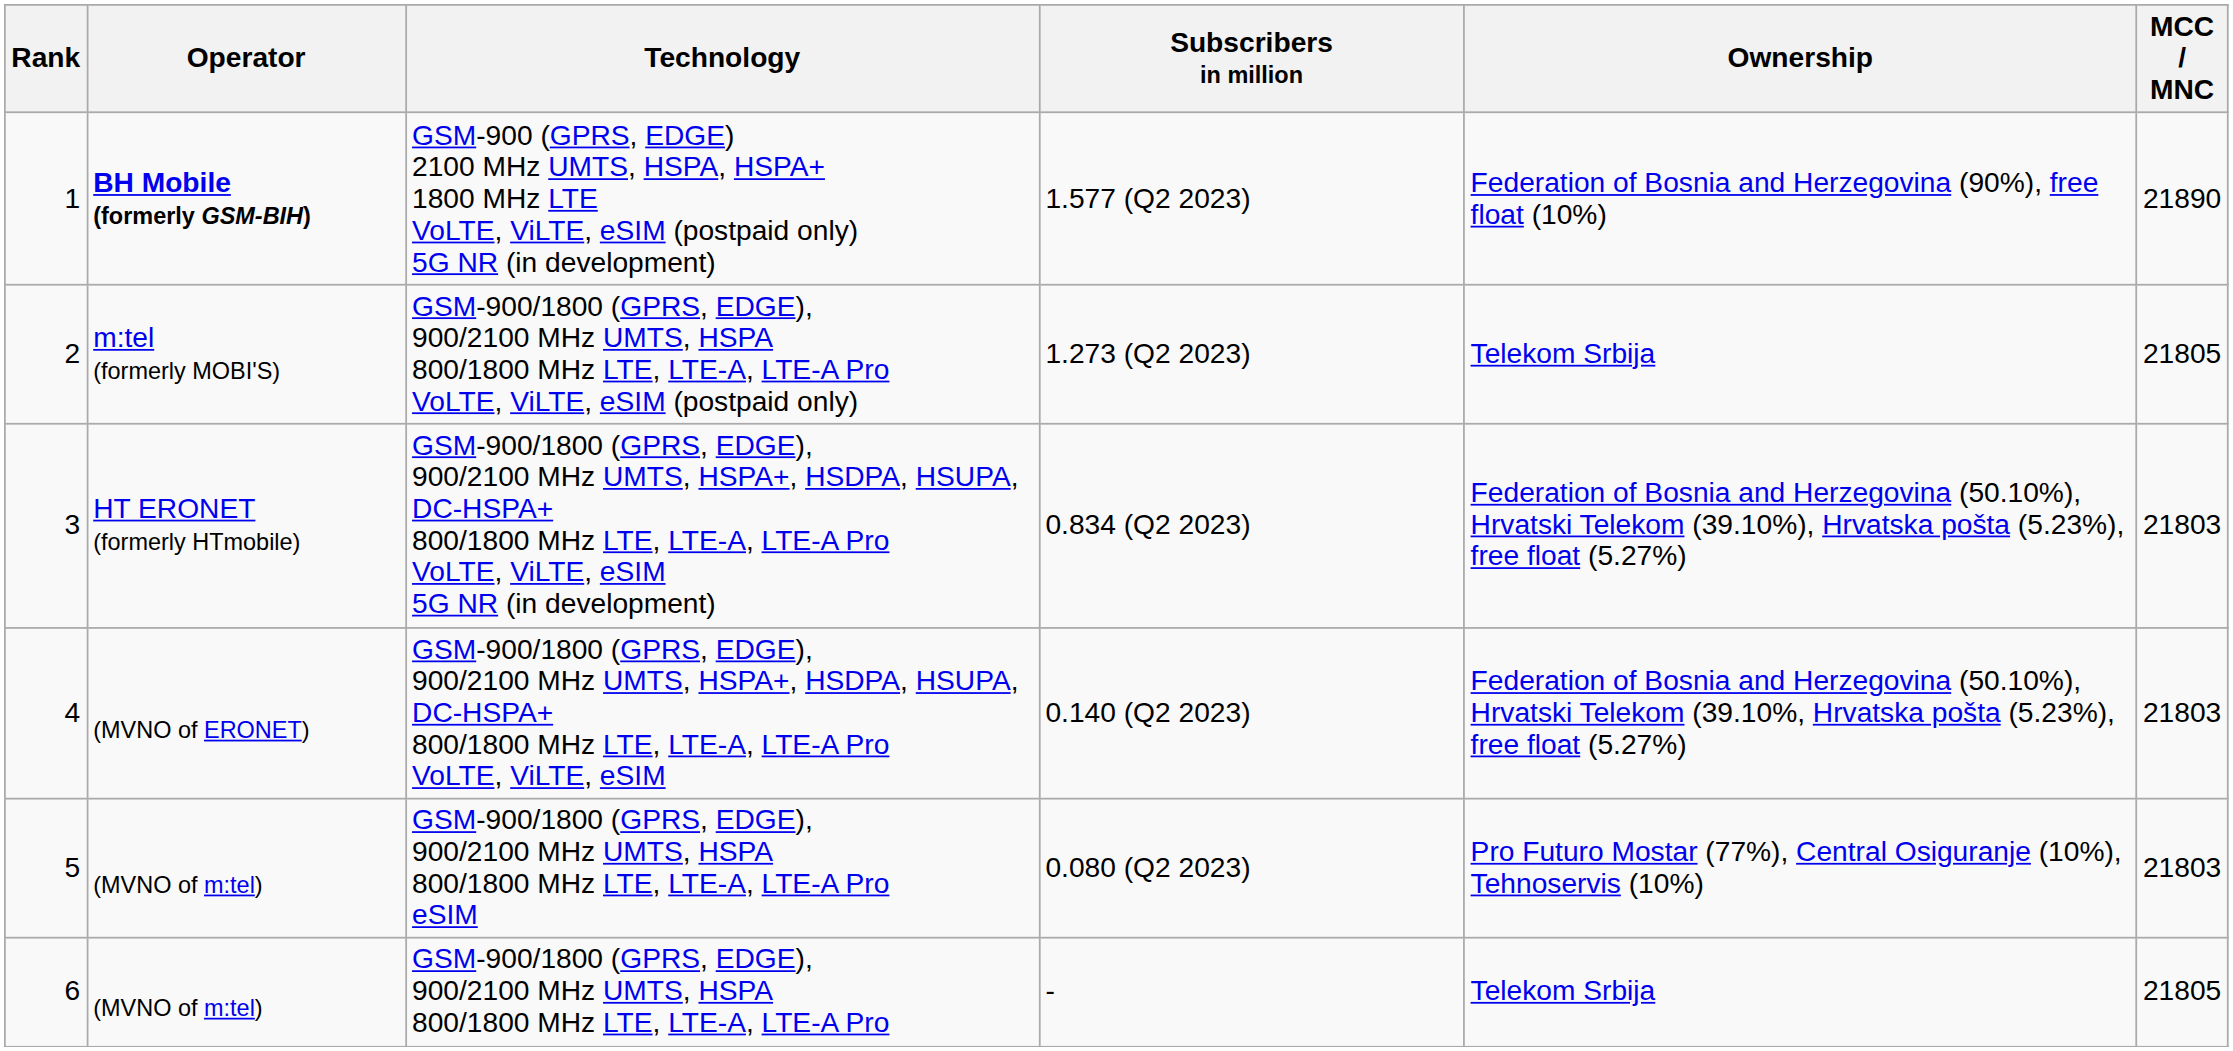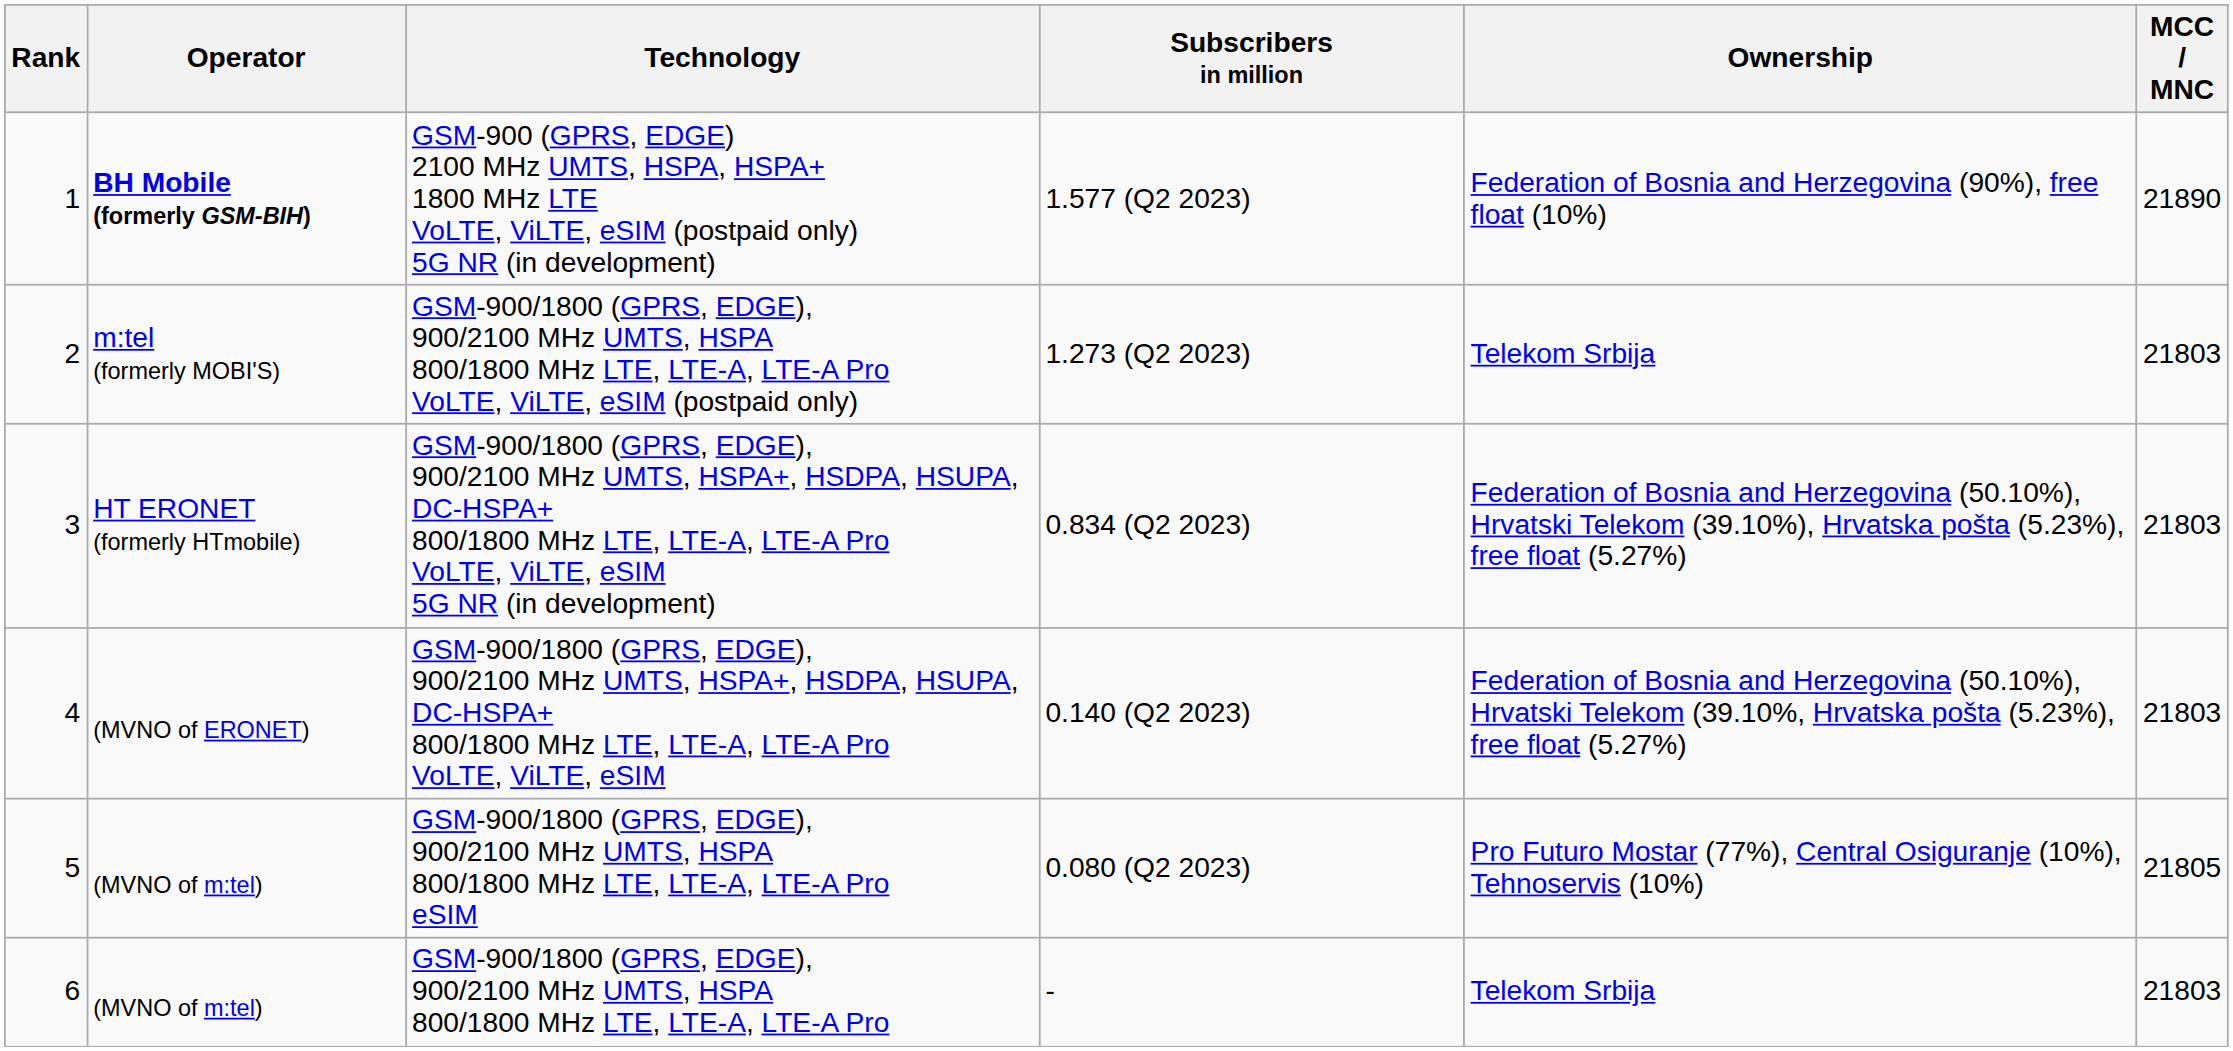(2182, 353) 21805 -> (2182, 353) 21803
(2182, 867) 21803 -> (2182, 867) 21805
(2182, 991) 21805 -> (2182, 991) 21803
